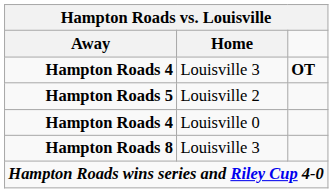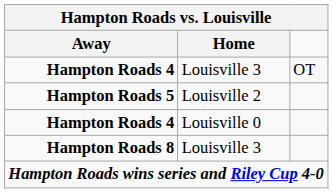(303, 69) bold -> (304, 69) normal
